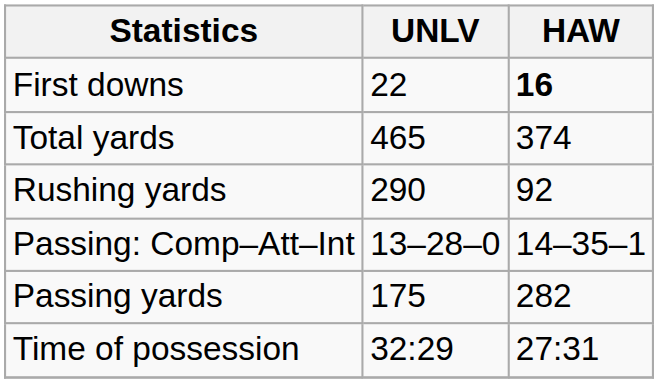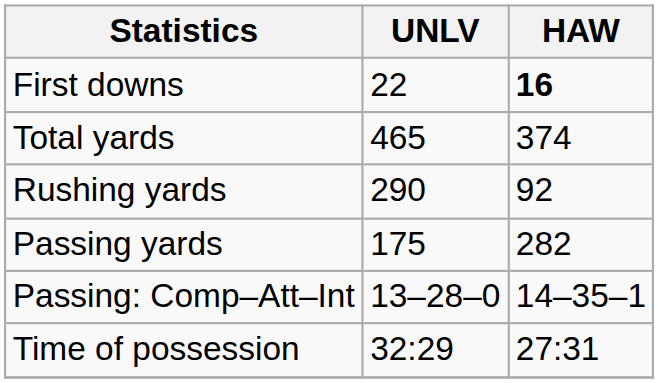rows swapped: (118, 296) <-> (184, 243)
